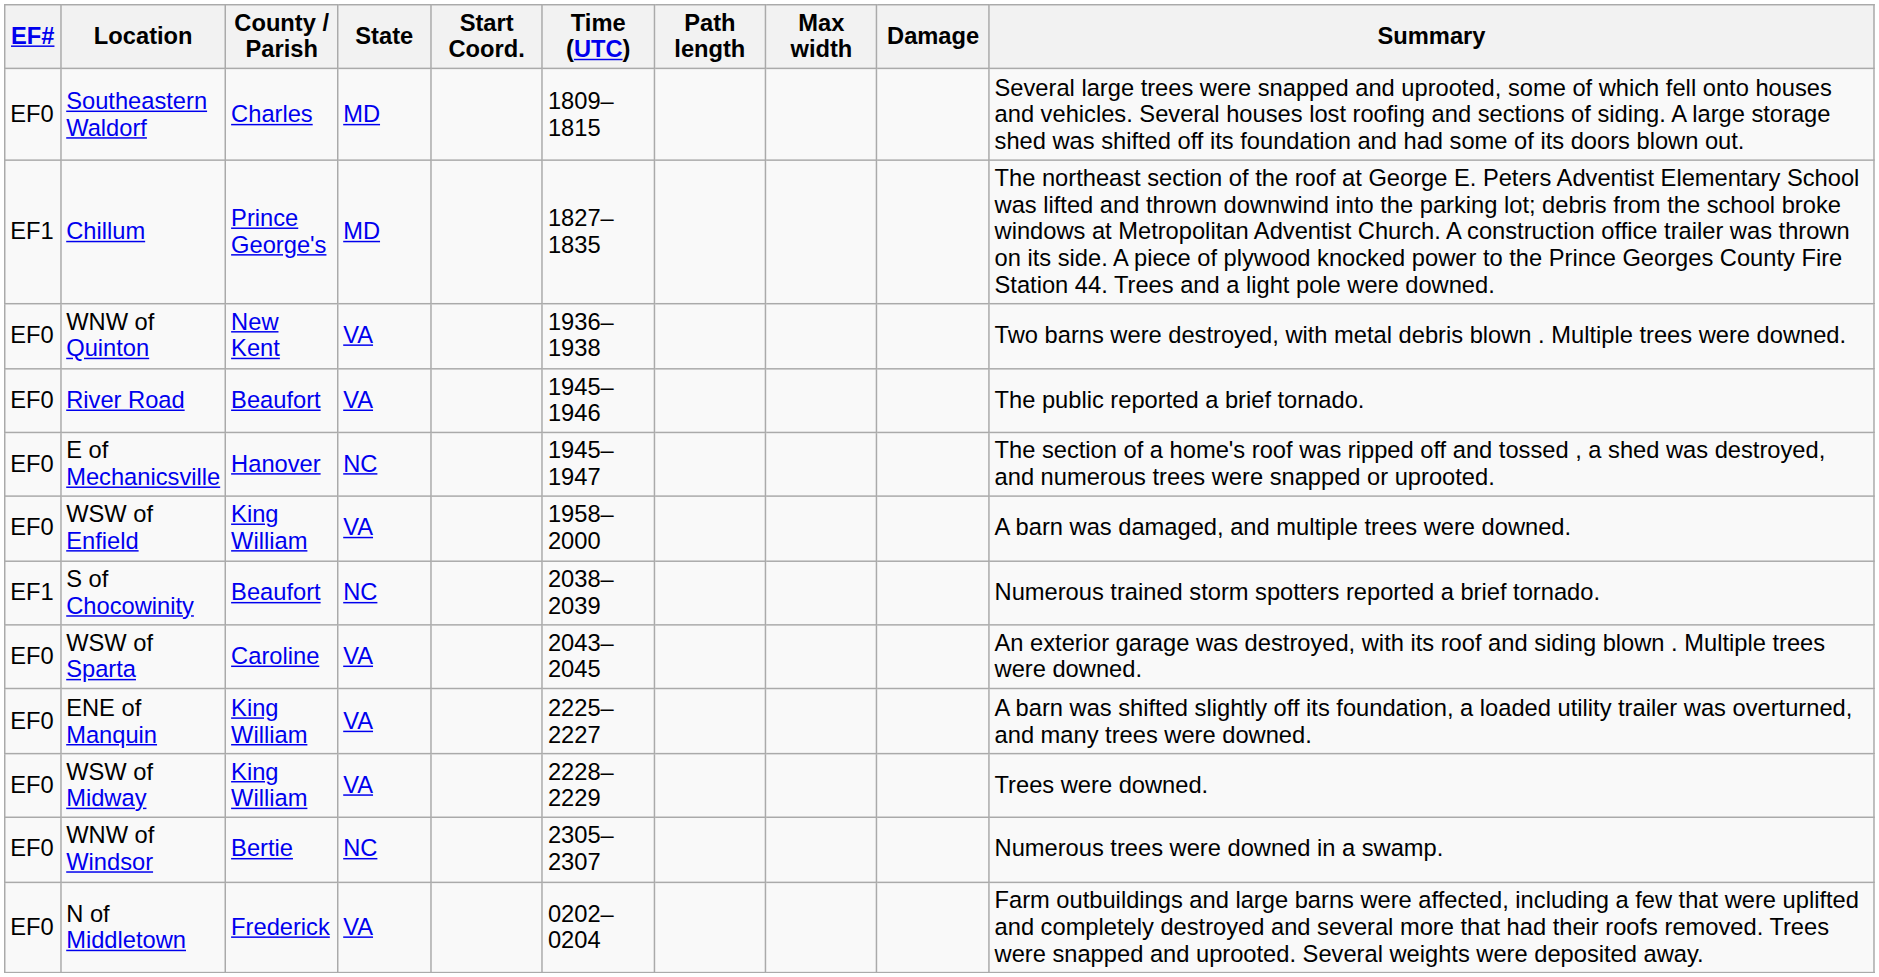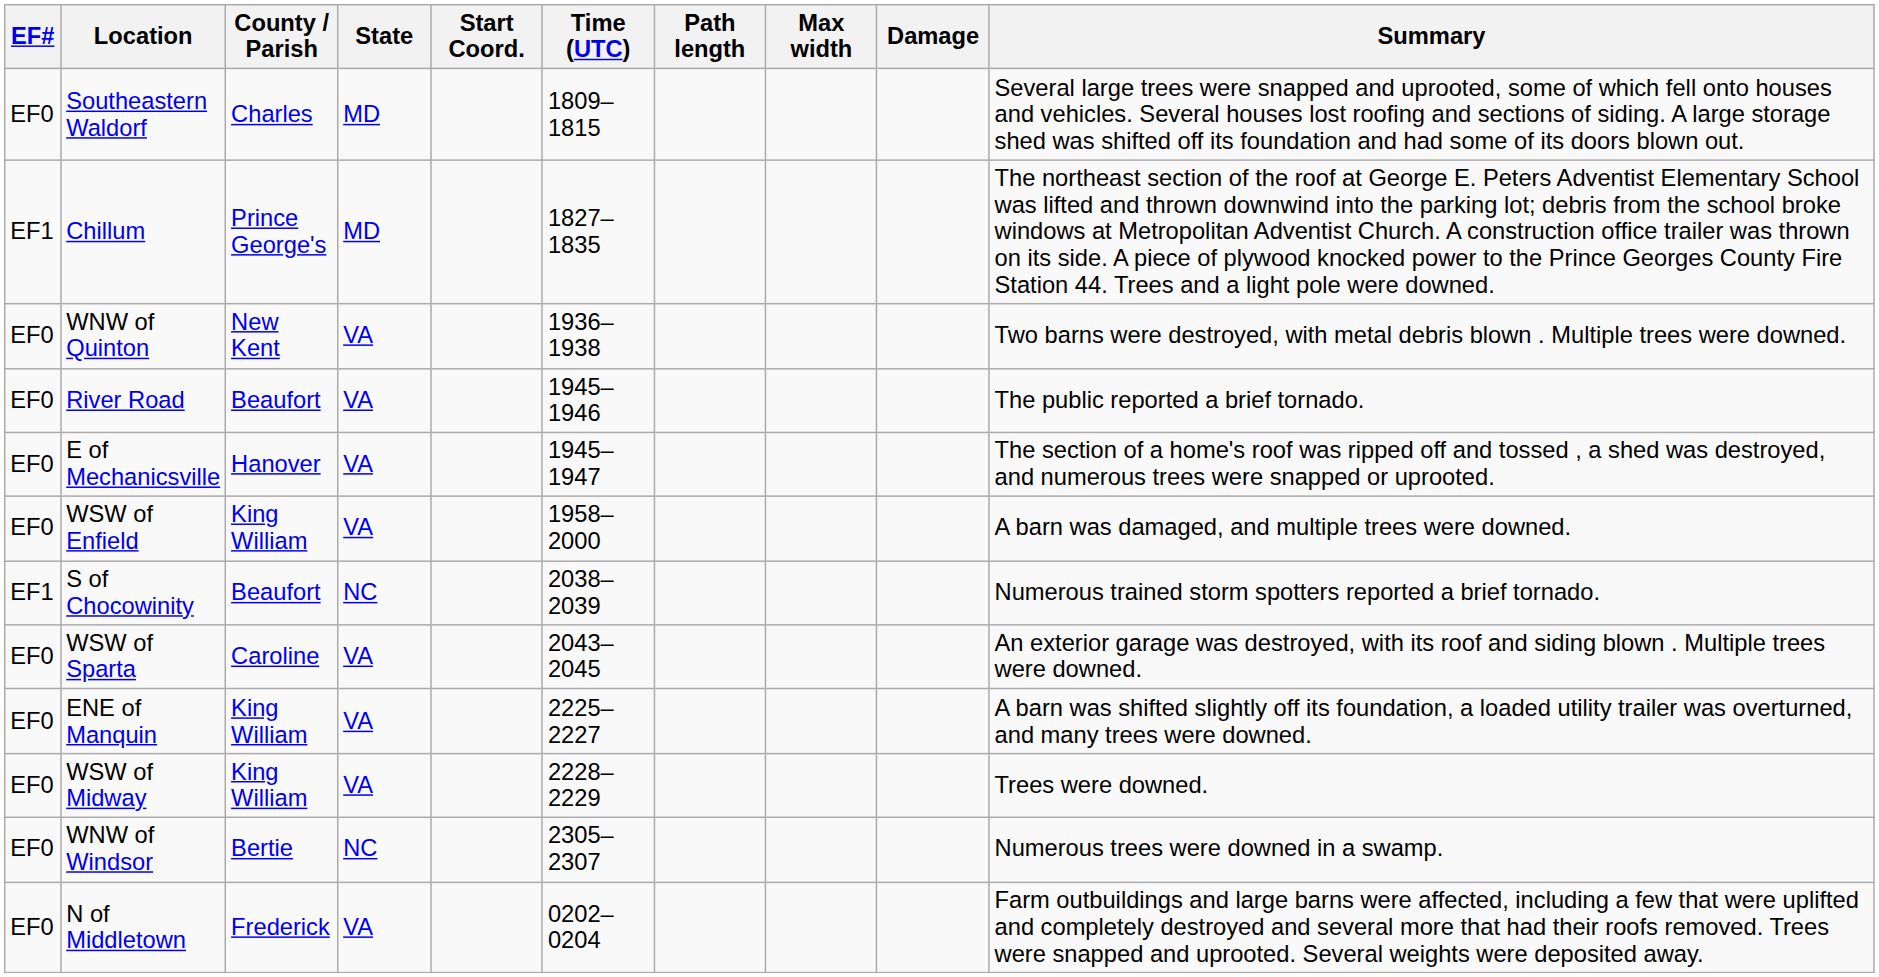(360, 464) NC -> (358, 464) VA
